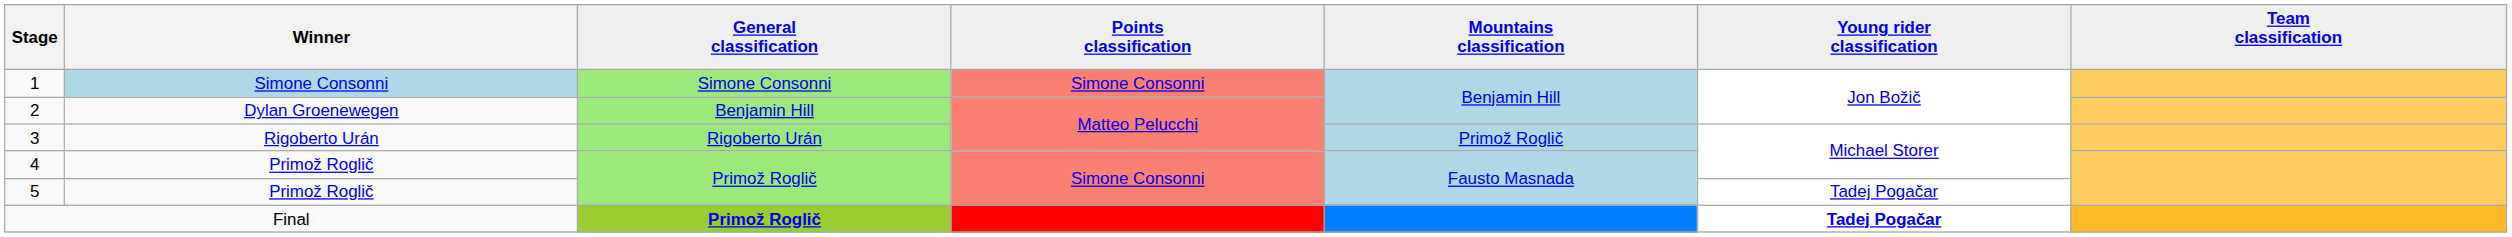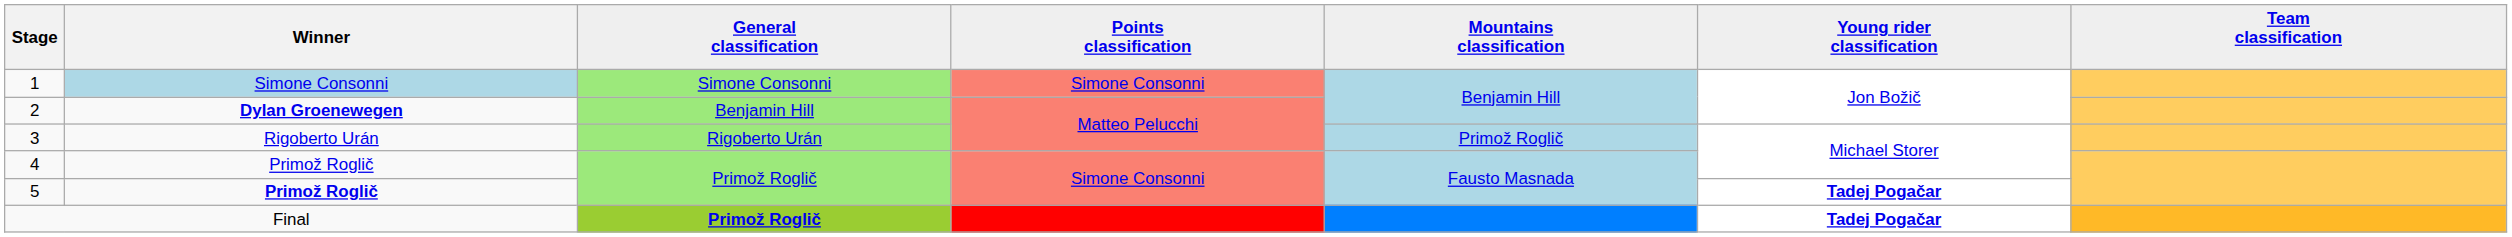(321, 111) normal -> (321, 111) bold
(321, 192) normal -> (321, 192) bold
(1884, 192) normal -> (1884, 192) bold
